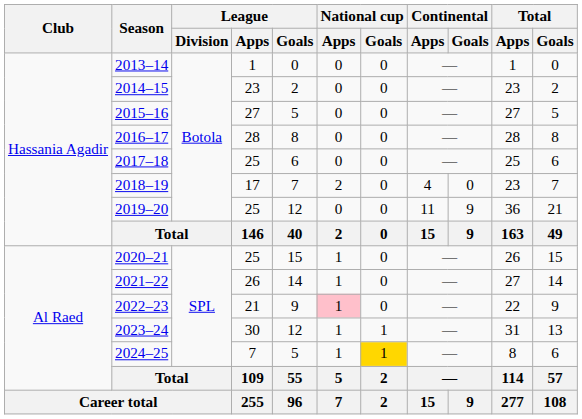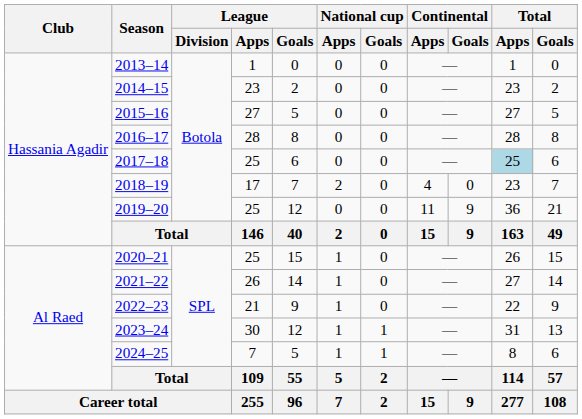(513, 161) no background -> (513, 161) lightblue background
(339, 305) pink background -> (339, 305) no background
(384, 354) gold background -> (384, 354) no background
